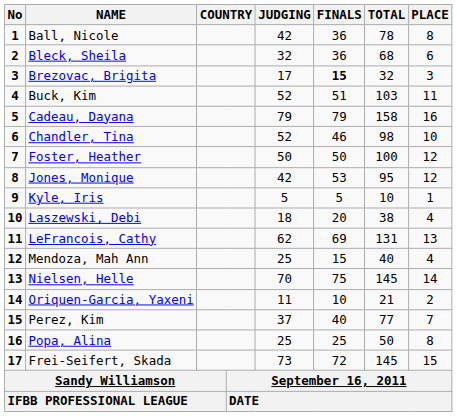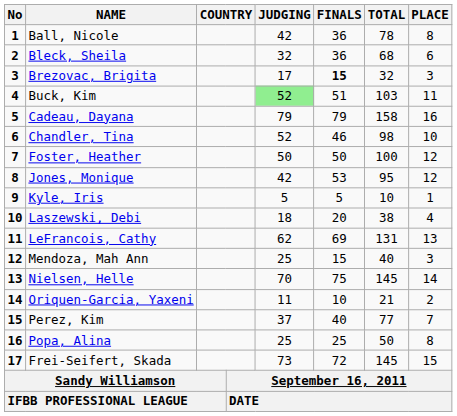(284, 96) no background -> (284, 96) lightgreen background
(430, 259) 4 -> (430, 259) 3
